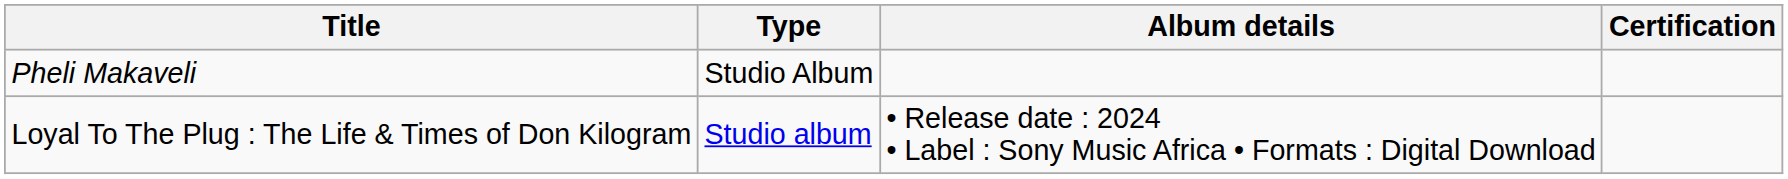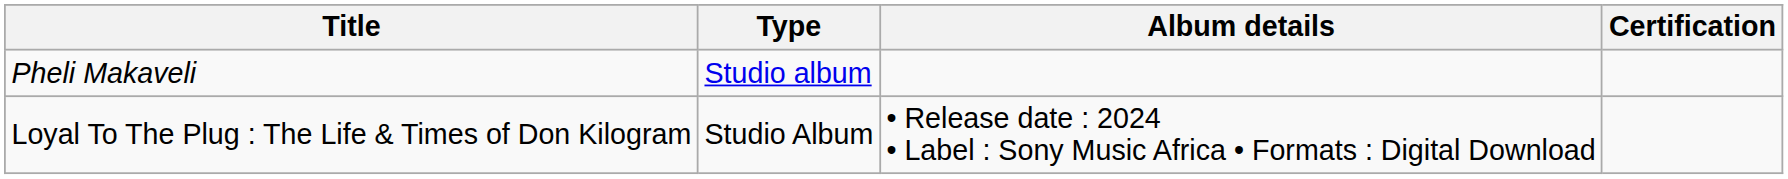(789, 72) Studio Album -> (788, 72) Studio album
(788, 134) Studio album -> (789, 134) Studio Album
